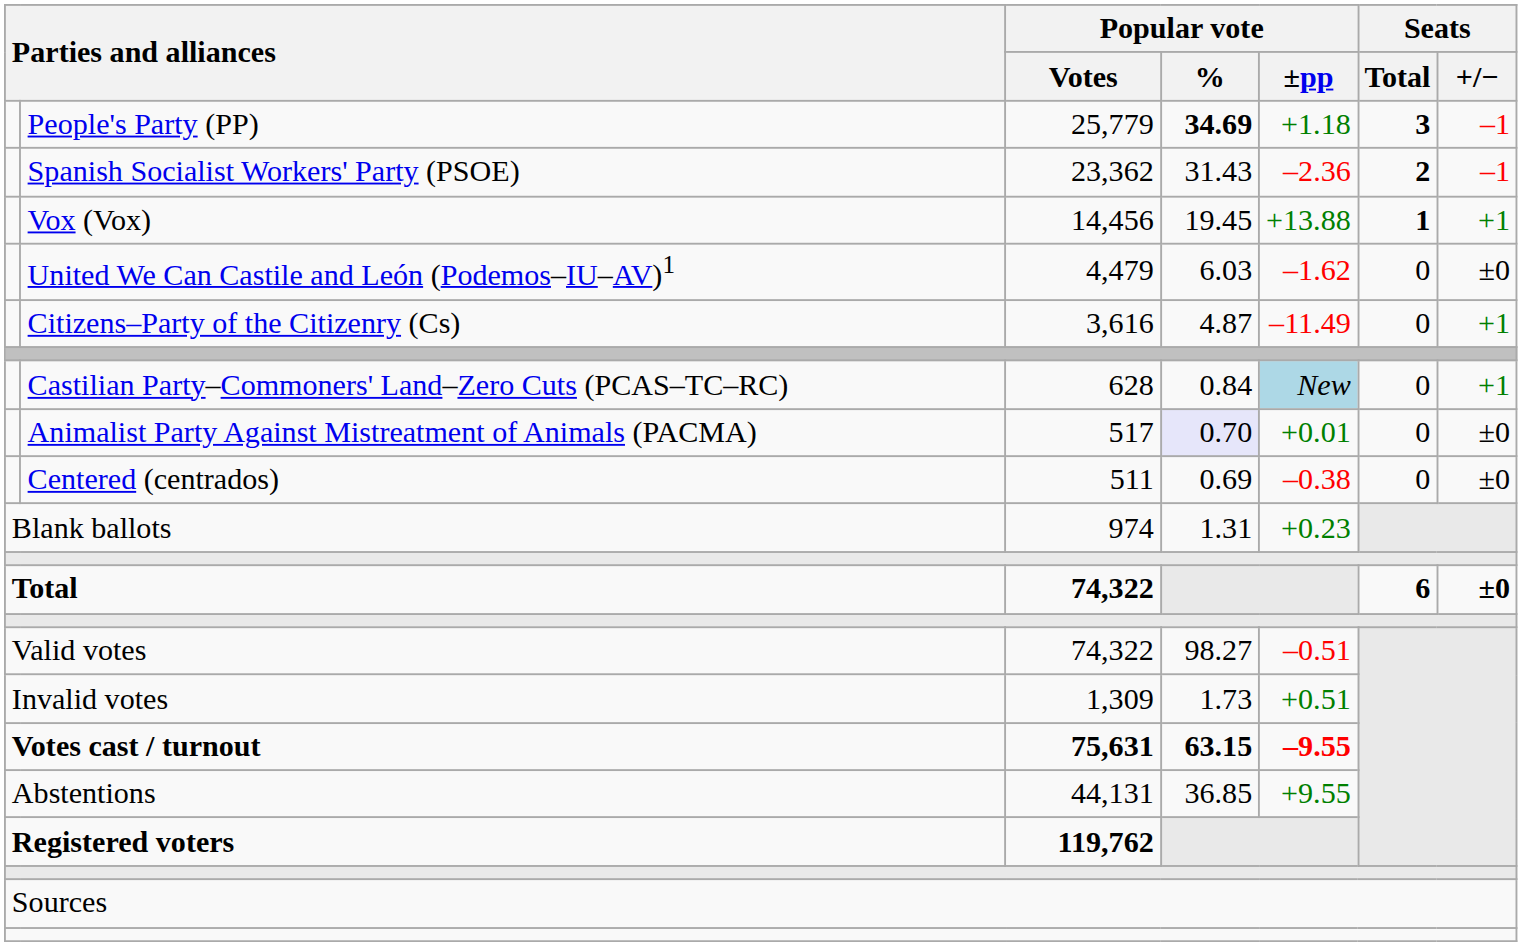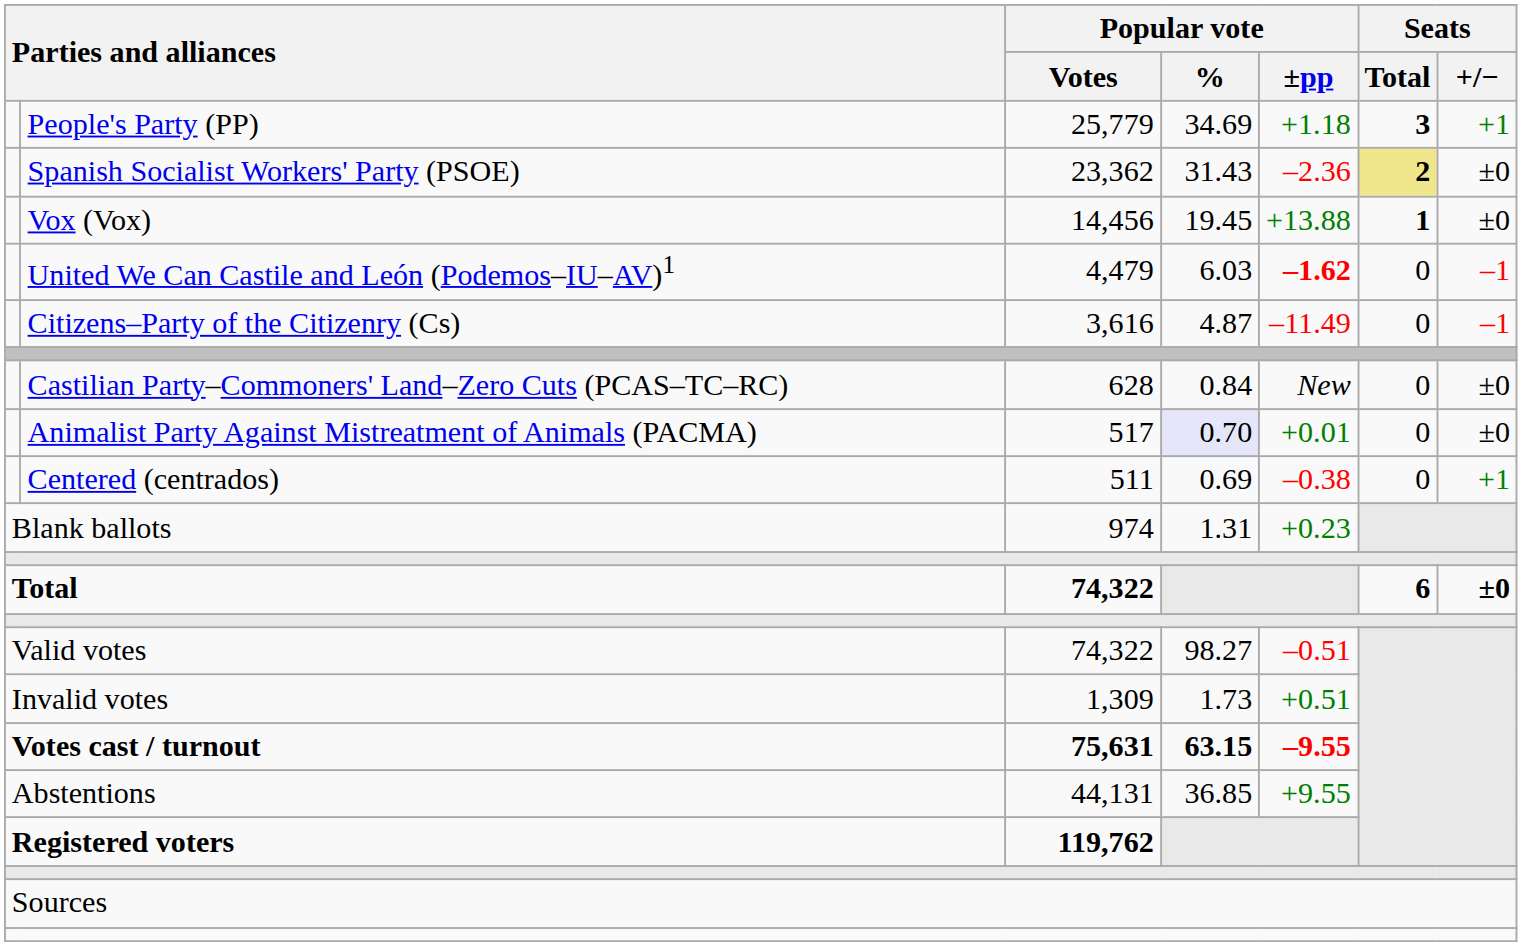(1218, 123) bold -> (1218, 123) normal
(1495, 123) –1 -> (1494, 123) +1
(1423, 171) no background -> (1423, 171) khaki background
(1495, 171) –1 -> (1494, 171) ±0
(1494, 219) +1 -> (1494, 219) ±0
(1317, 270) normal -> (1317, 270) bold
(1494, 270) ±0 -> (1495, 270) –1
(1494, 322) +1 -> (1495, 322) –1
(1324, 384) lightblue background -> (1324, 384) no background
(1494, 384) +1 -> (1494, 384) ±0
(1494, 479) ±0 -> (1494, 479) +1
